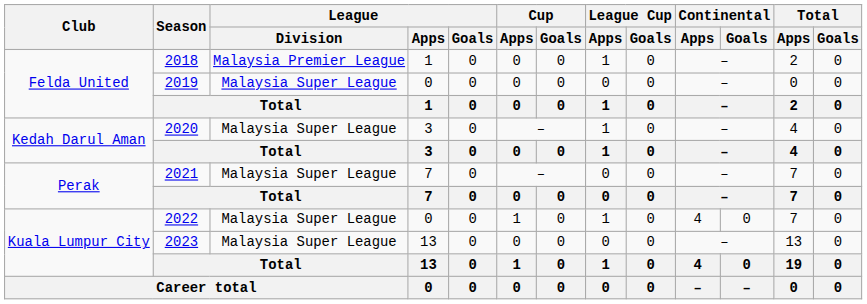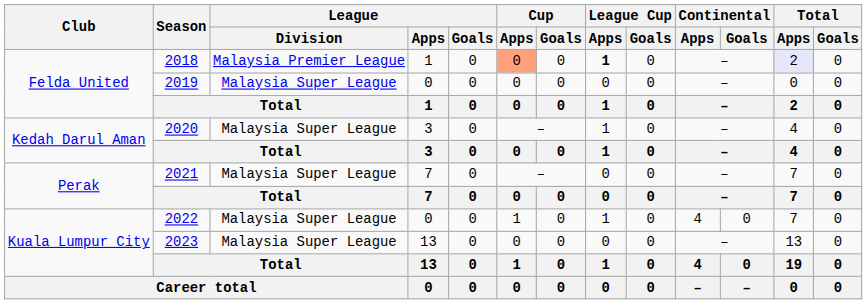(517, 61) no background -> (517, 61) lightsalmon background
(606, 61) normal -> (606, 61) bold
(794, 61) no background -> (794, 61) lavender background
